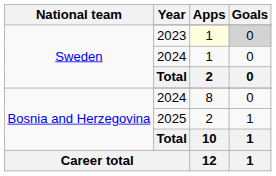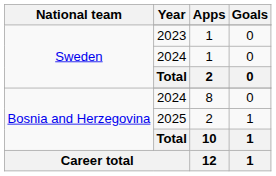(209, 35) lightyellow background -> (209, 35) no background
(250, 35) lightgrey background -> (250, 35) no background
